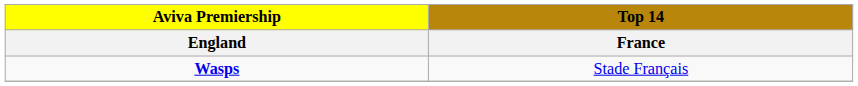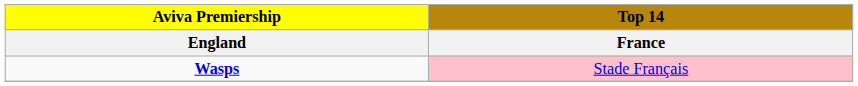(641, 68) no background -> (641, 68) pink background
